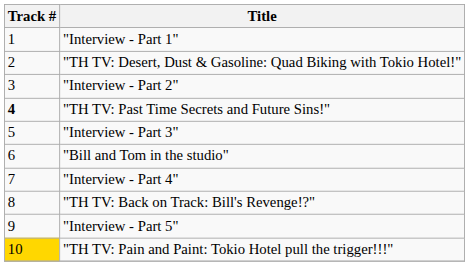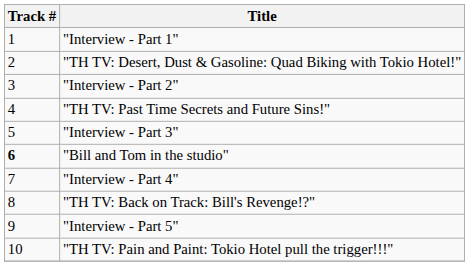(12, 109) bold -> (12, 109) normal
(12, 156) normal -> (12, 156) bold
(15, 249) gold background -> (15, 249) no background
